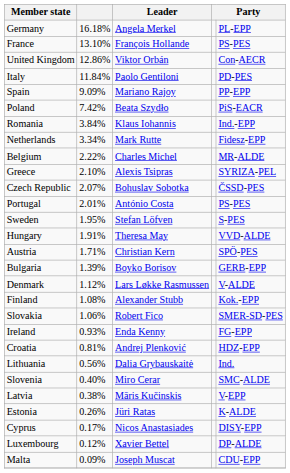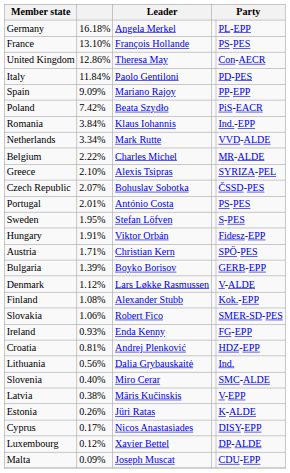(142, 60) Viktor Orbán -> (141, 60) Theresa May
(242, 140) Fidesz-EPP -> (244, 140) VVD-ALDE
(141, 236) Theresa May -> (142, 236) Viktor Orbán
(244, 236) VVD-ALDE -> (242, 236) Fidesz-EPP
